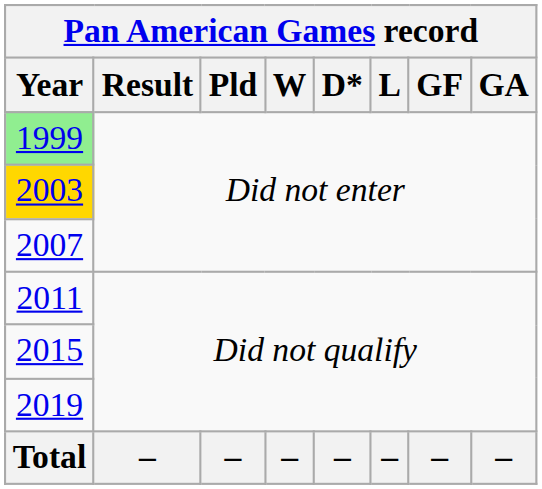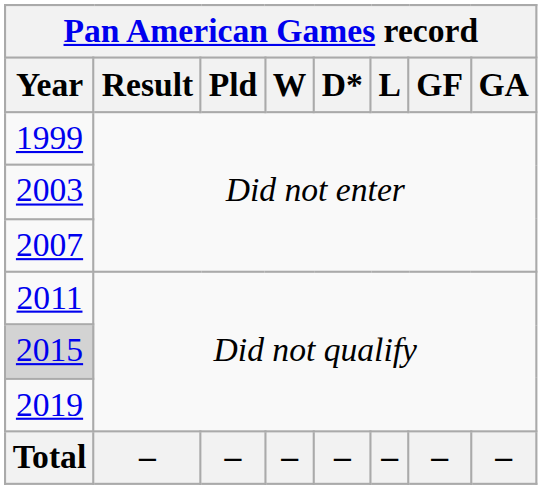(50, 137) lightgreen background -> (50, 137) no background
(50, 191) gold background -> (50, 191) no background
(50, 350) no background -> (50, 350) lightgrey background
